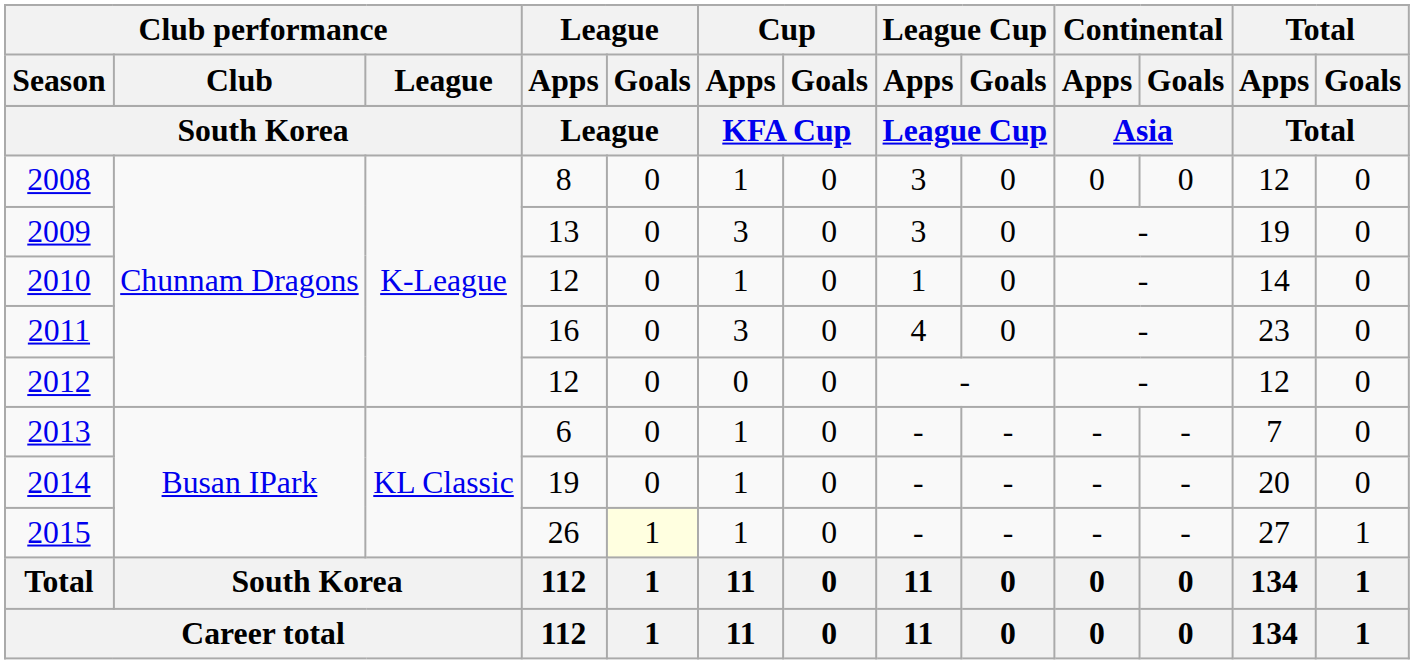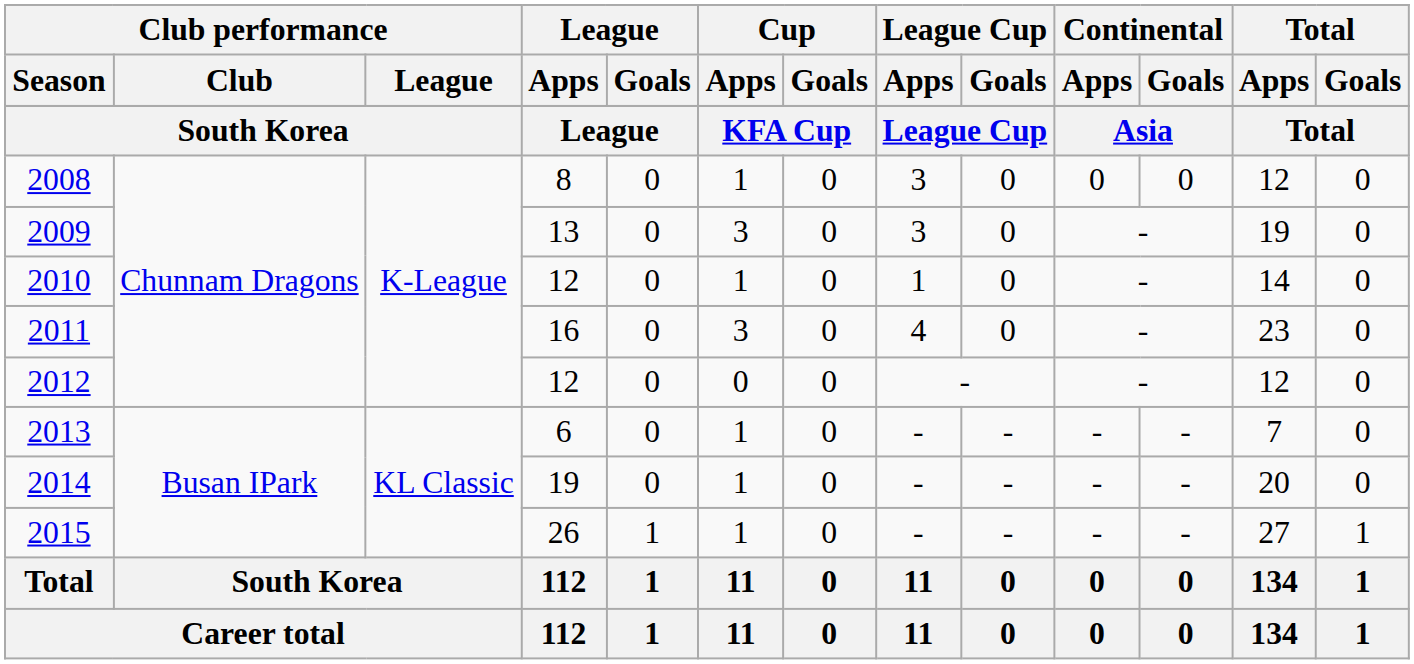(652, 532) lightyellow background -> (652, 532) no background
